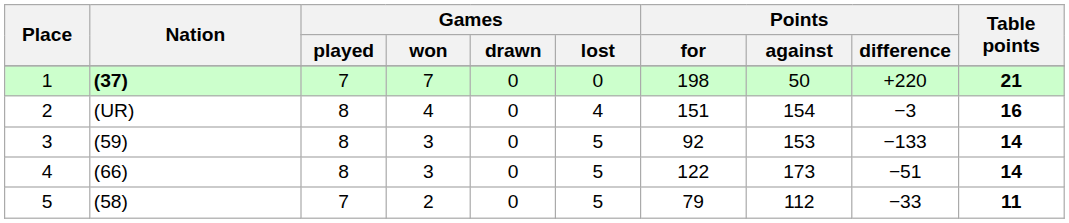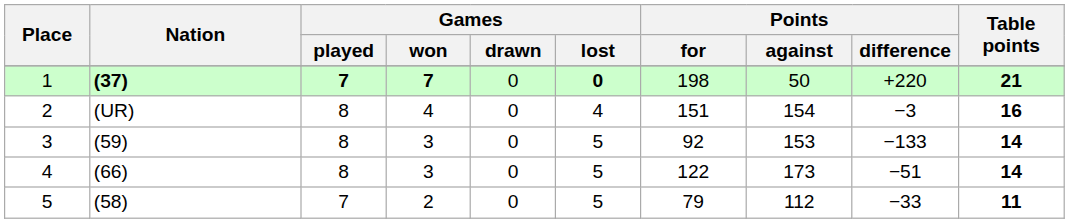(344, 80) normal -> (344, 80) bold
(428, 80) normal -> (428, 80) bold
(598, 80) normal -> (598, 80) bold
